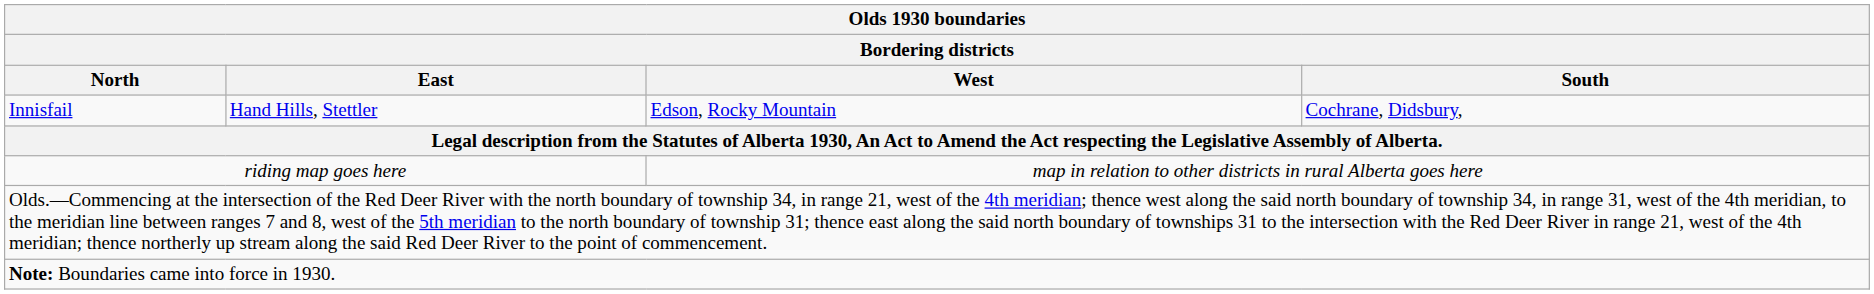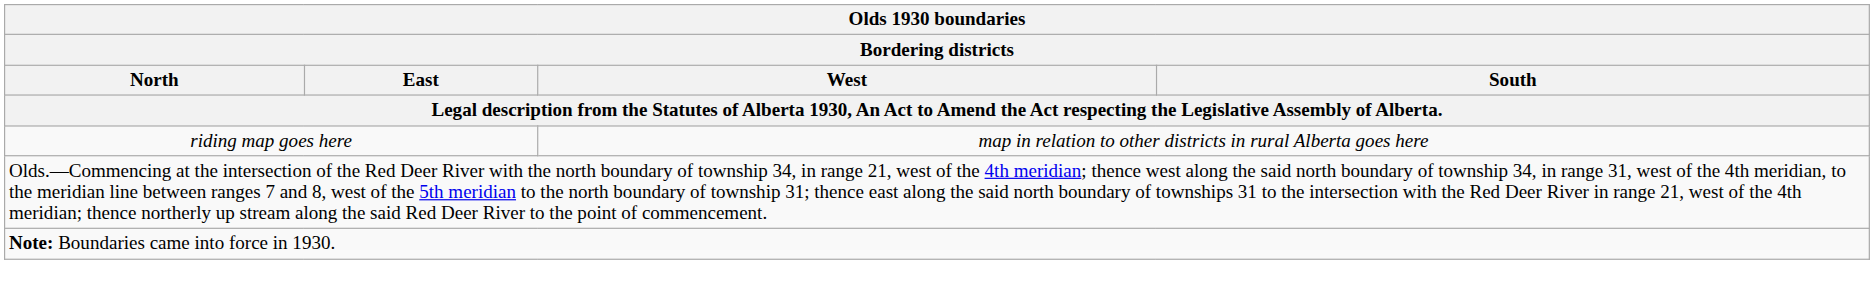- row: (41, 110)
